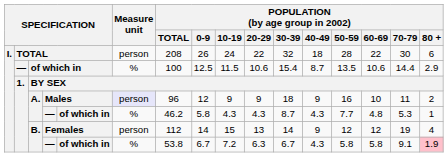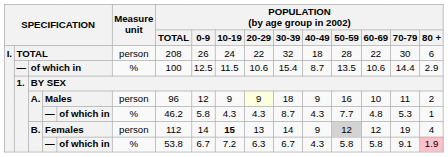(134, 98) lavender background -> (134, 98) no background
(259, 98) no background -> (259, 98) lightyellow background
(230, 129) normal -> (230, 129) bold
(347, 129) no background -> (347, 129) lightgrey background
